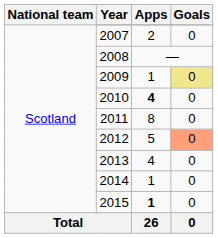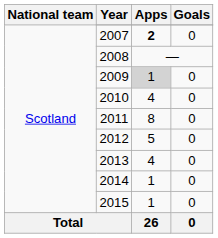(151, 35) normal -> (151, 35) bold
(151, 77) no background -> (151, 77) lightgrey background
(192, 77) khaki background -> (192, 77) no background
(151, 98) bold -> (151, 98) normal
(192, 139) lightsalmon background -> (192, 139) no background
(151, 202) bold -> (151, 202) normal
